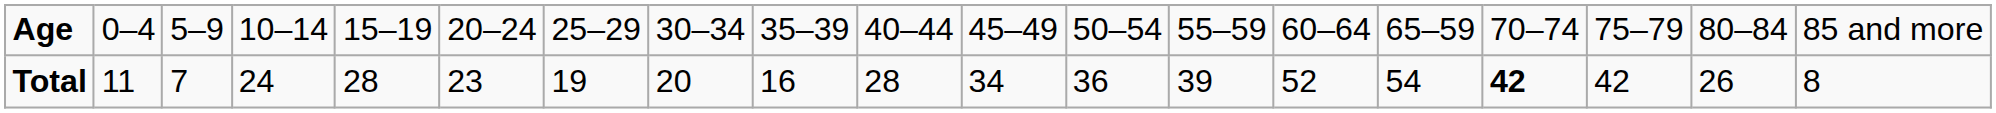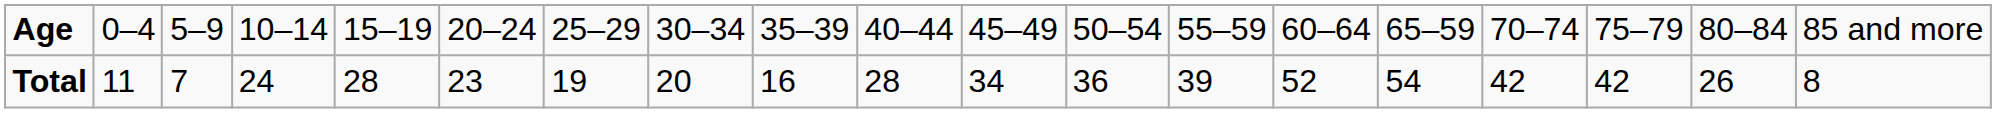(1508, 81) bold -> (1508, 81) normal
